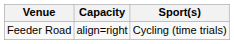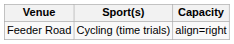columns swapped: (180, 13) <-> (102, 13)
